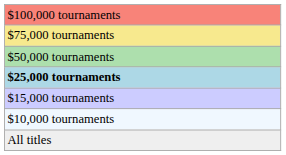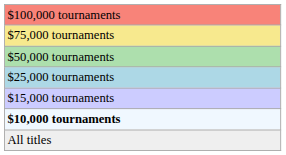(64, 77) bold -> (61, 77) normal
(61, 118) normal -> (64, 118) bold
